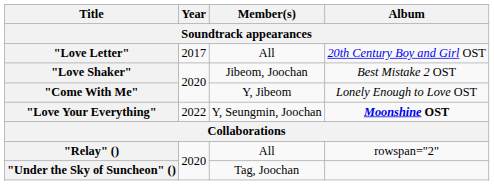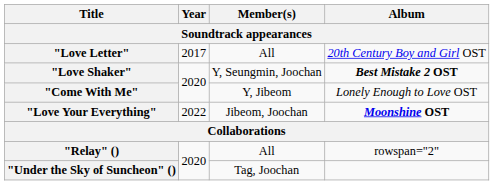(267, 72) Jibeom, Joochan -> (267, 72) Y, Seungmin, Joochan
(407, 72) normal -> (407, 72) bold
(267, 111) Y, Seungmin, Joochan -> (267, 111) Jibeom, Joochan
